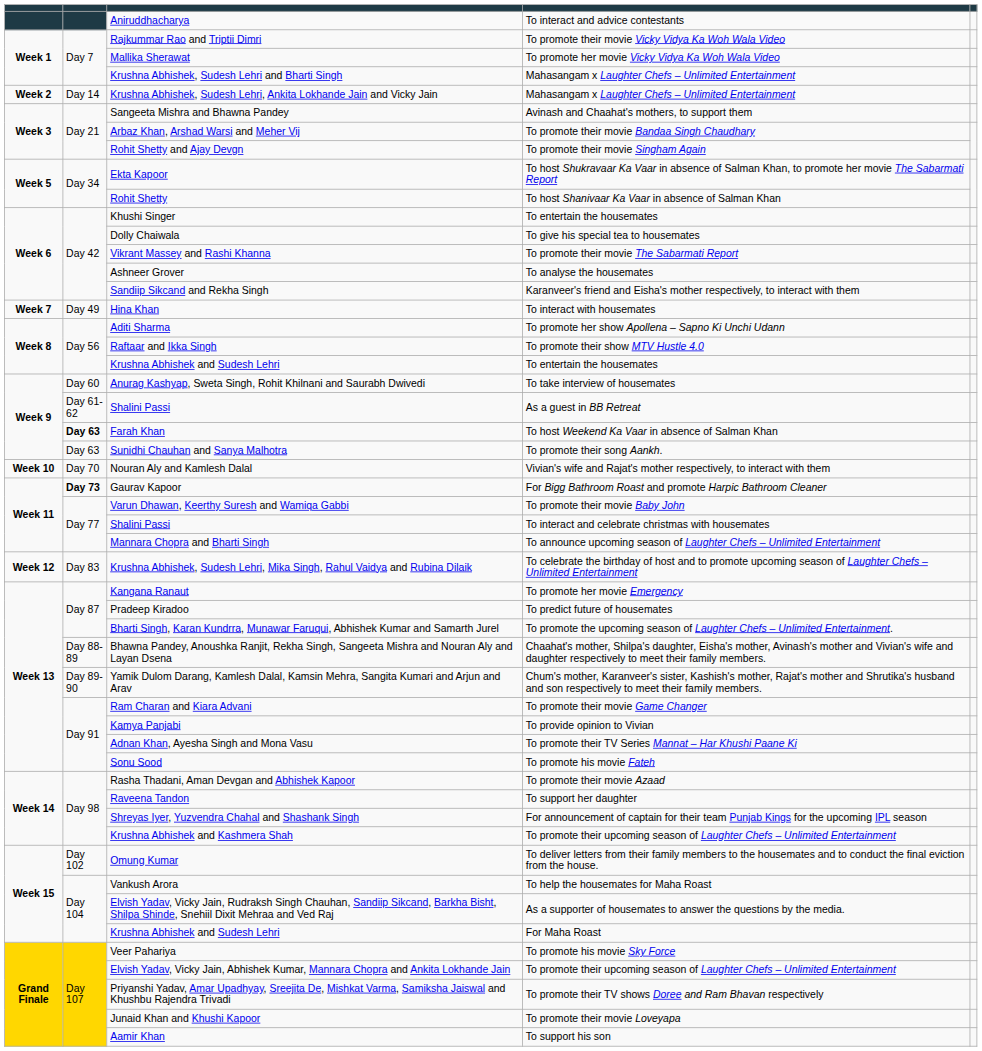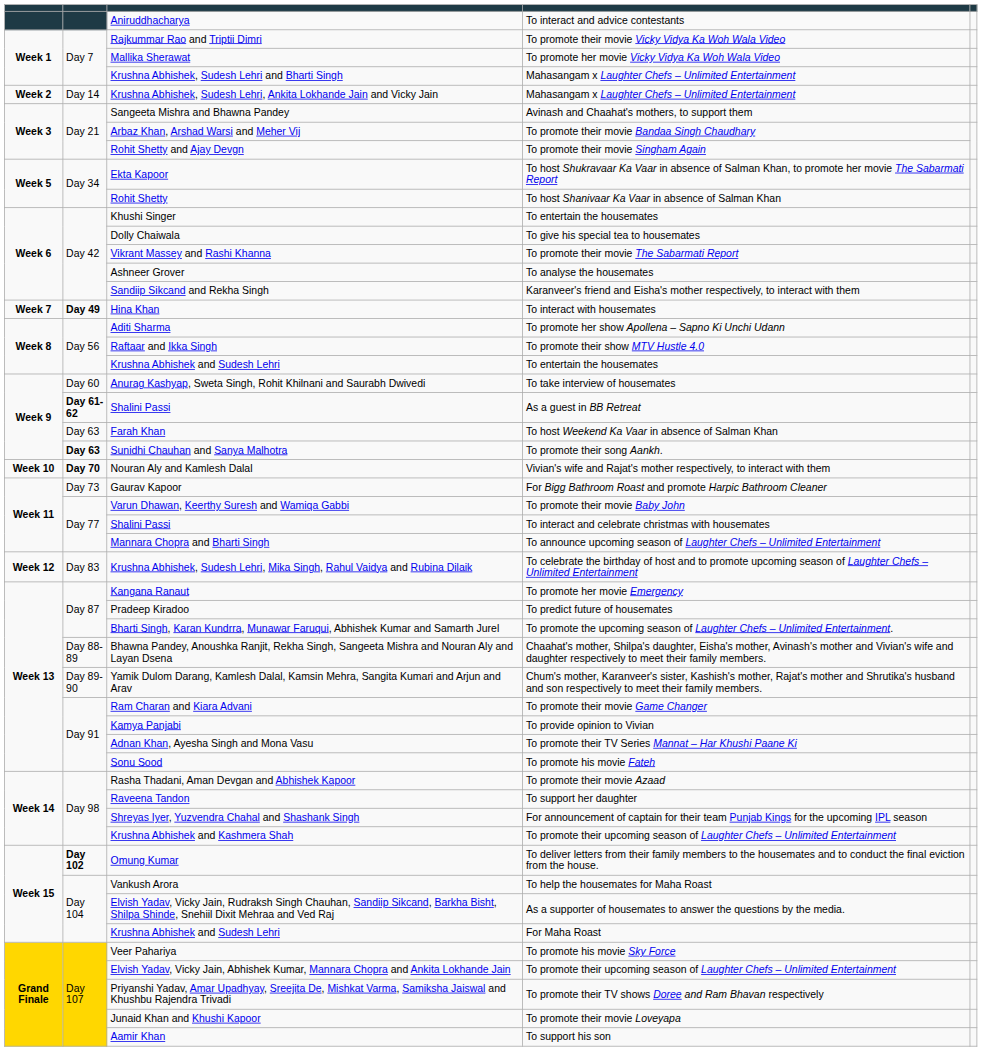(83, 309) normal -> (83, 309) bold
(84, 407) normal -> (85, 407) bold
(83, 431) bold -> (83, 431) normal
(83, 450) normal -> (83, 450) bold
(83, 468) normal -> (83, 468) bold
(83, 487) bold -> (83, 487) normal
(75, 860) normal -> (76, 860) bold
